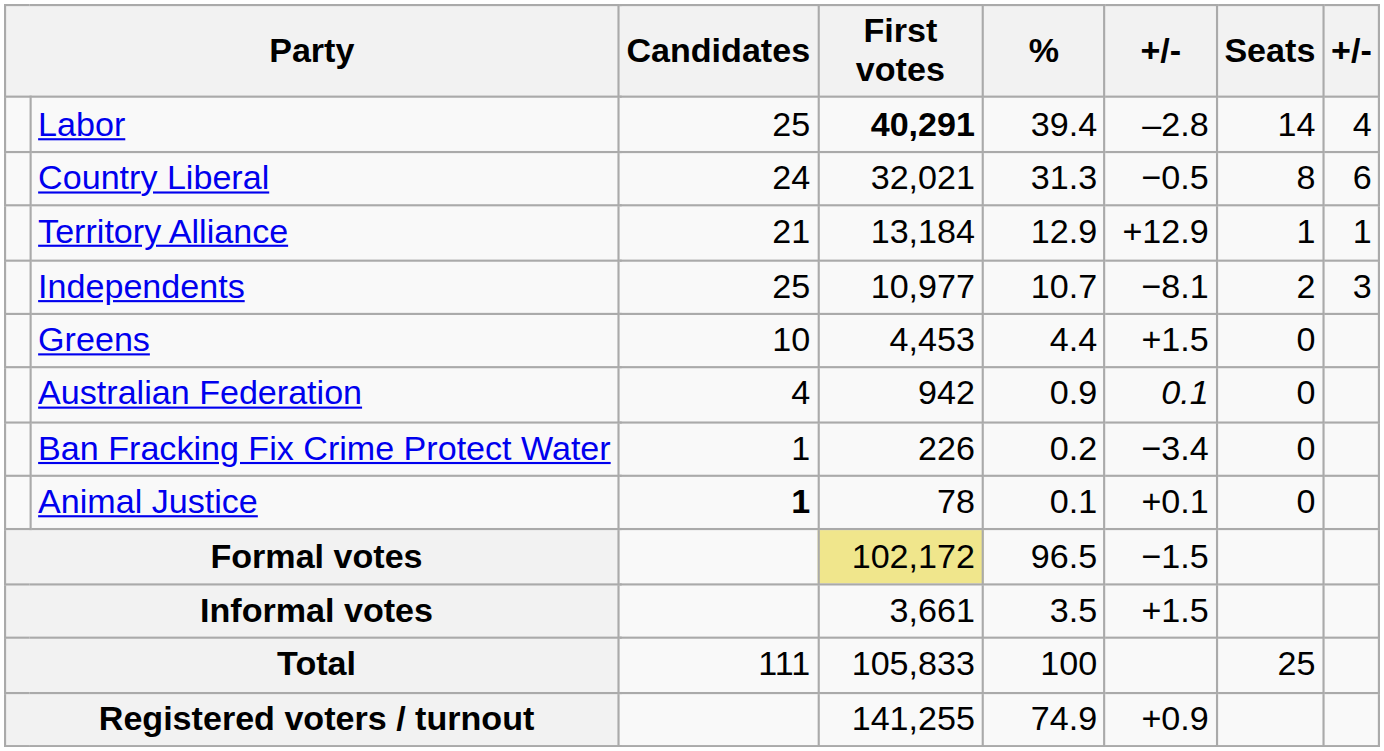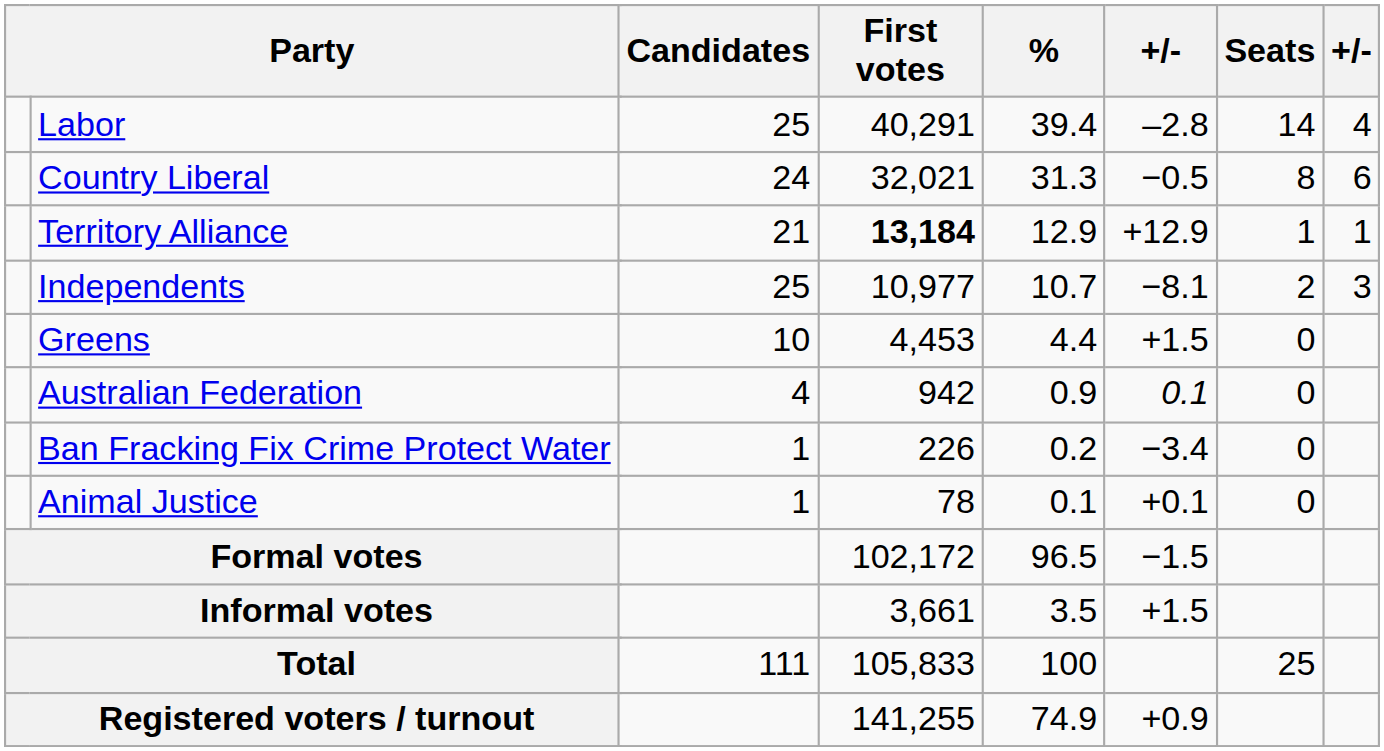(923, 123) bold -> (923, 123) normal
(923, 232) normal -> (923, 232) bold
(801, 502) bold -> (801, 502) normal
(913, 556) khaki background -> (913, 556) no background
